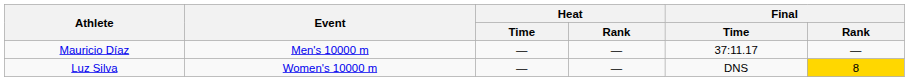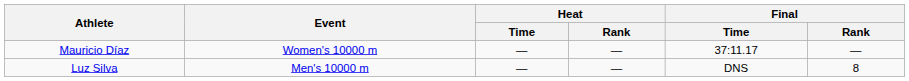(330, 50) Men's 10000 m -> (330, 50) Women's 10000 m
(330, 68) Women's 10000 m -> (330, 68) Men's 10000 m
(856, 68) gold background -> (856, 68) no background
